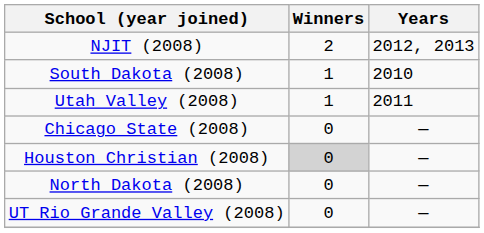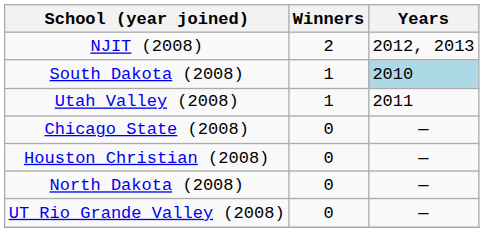(393, 74) no background -> (393, 74) lightblue background
(329, 157) lightgrey background -> (329, 157) no background
